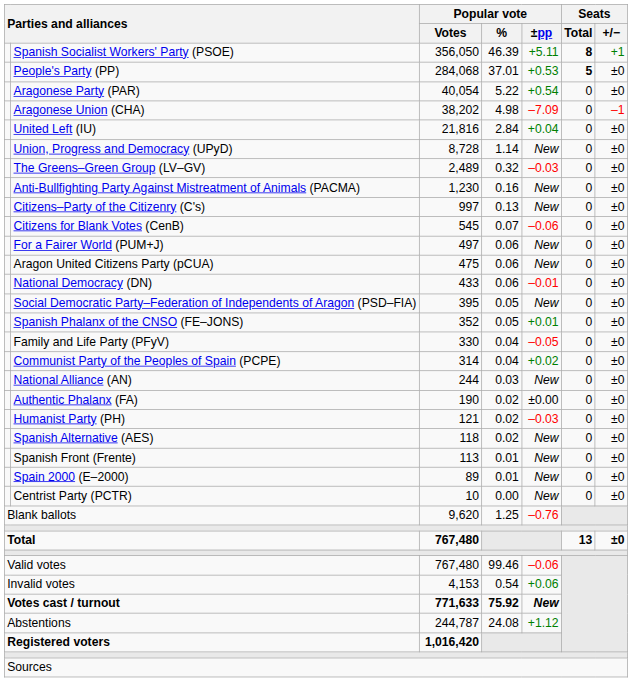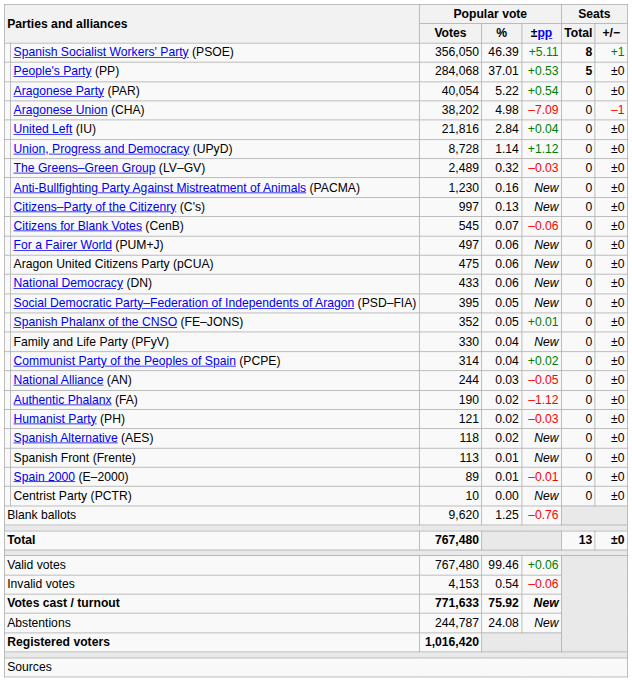(546, 149) New -> (543, 149) +1.12
(543, 284) –0.01 -> (546, 284) New
(543, 341) –0.05 -> (546, 341) New
(546, 380) New -> (543, 380) –0.05
(543, 399) ±0.00 -> (543, 399) –1.12
(546, 476) New -> (543, 476) –0.01
(543, 565) –0.06 -> (543, 565) +0.06
(543, 584) +0.06 -> (543, 584) –0.06
(543, 623) +1.12 -> (546, 623) New
